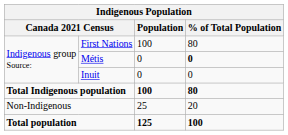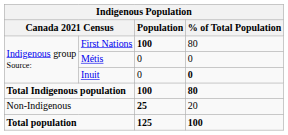(144, 43) normal -> (144, 43) bold
(190, 59) bold -> (190, 59) normal
(190, 75) normal -> (190, 75) bold
(142, 106) normal -> (142, 106) bold
